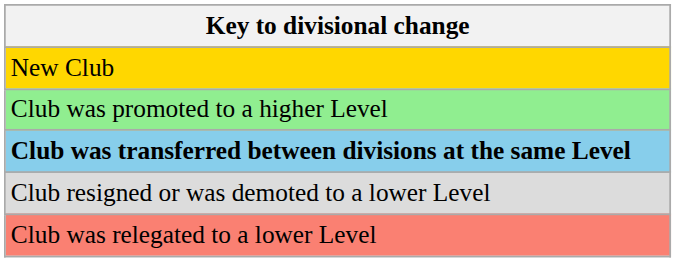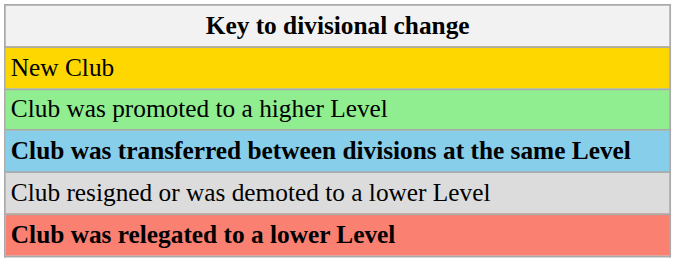(194, 234) normal -> (203, 234) bold
